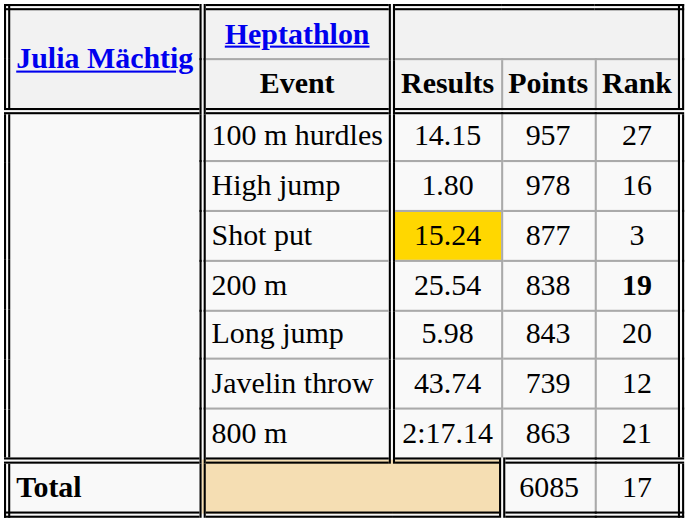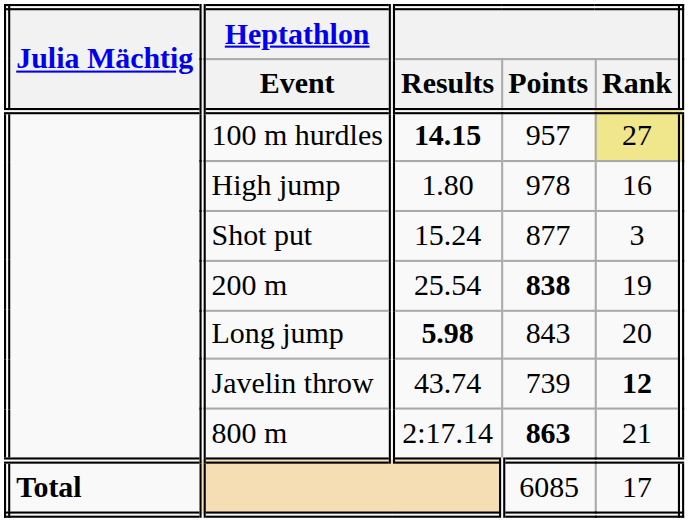(448, 136) normal -> (448, 136) bold
(637, 136) no background -> (637, 136) khaki background
(448, 235) gold background -> (448, 235) no background
(548, 284) normal -> (548, 284) bold
(637, 284) bold -> (637, 284) normal
(448, 334) normal -> (448, 334) bold
(637, 383) normal -> (637, 383) bold
(548, 433) normal -> (548, 433) bold
